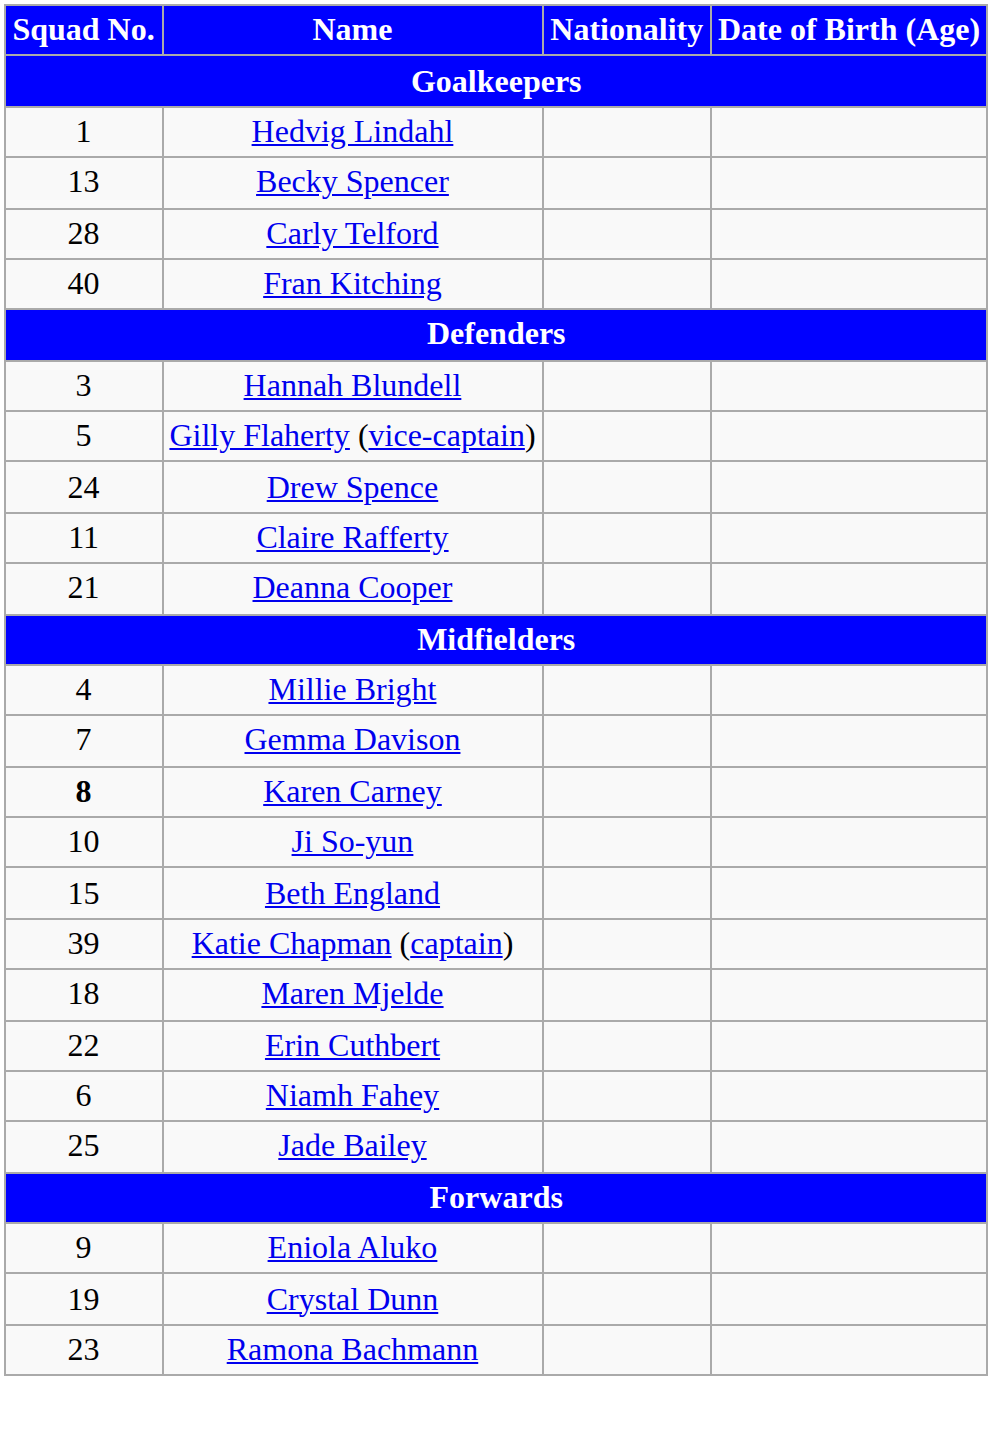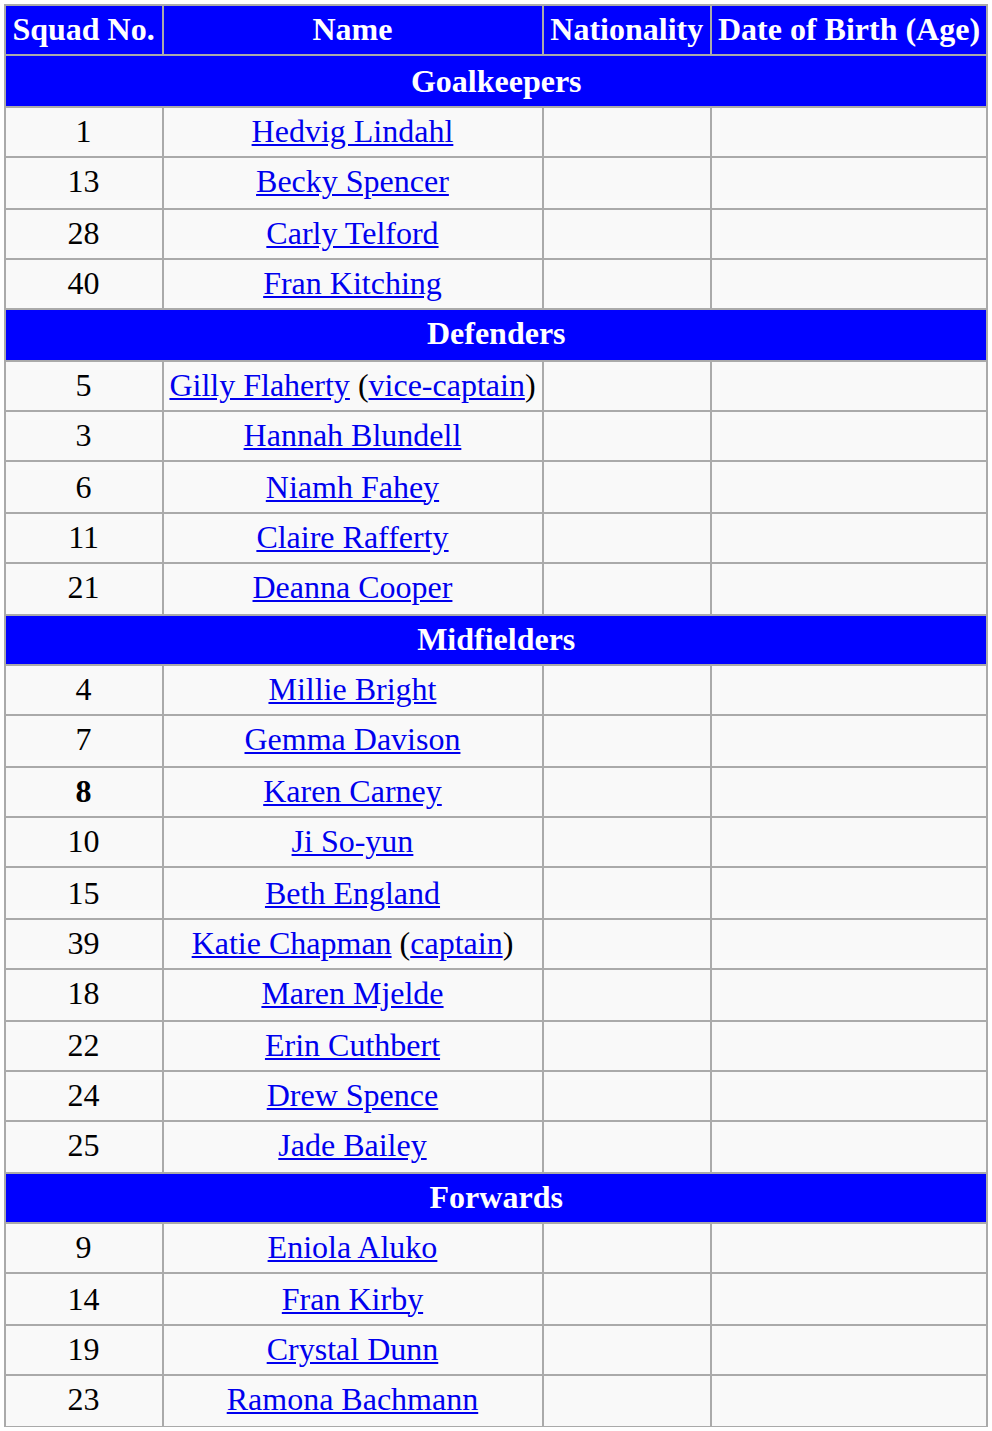rows swapped: (352, 385) <-> (352, 435)
rows swapped: (352, 1095) <-> (352, 486)
+ row: (352, 1298)
